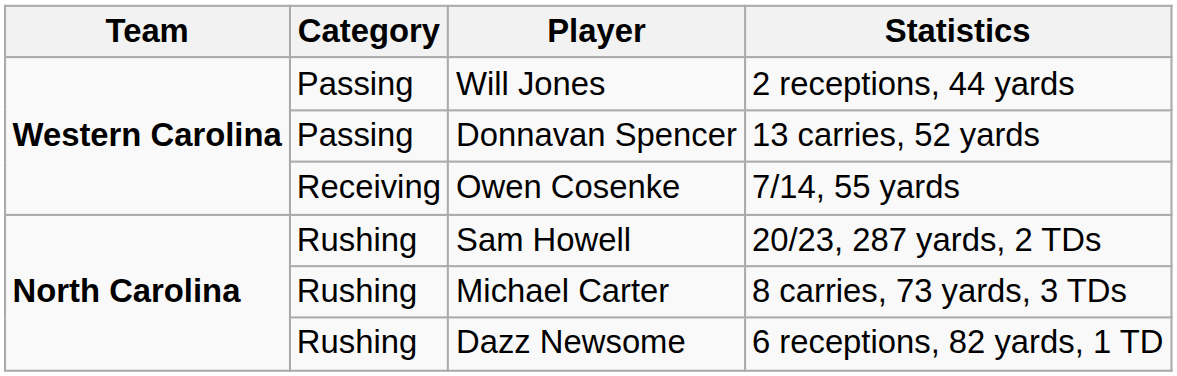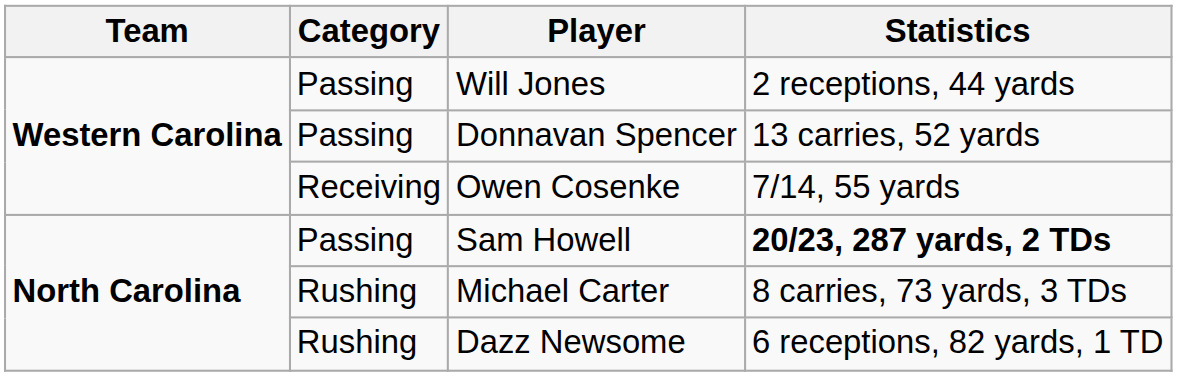(357, 239) Rushing -> (355, 239) Passing
(927, 239) normal -> (932, 239) bold
